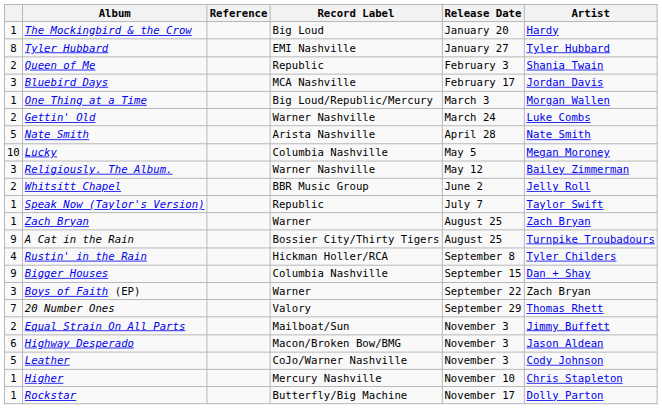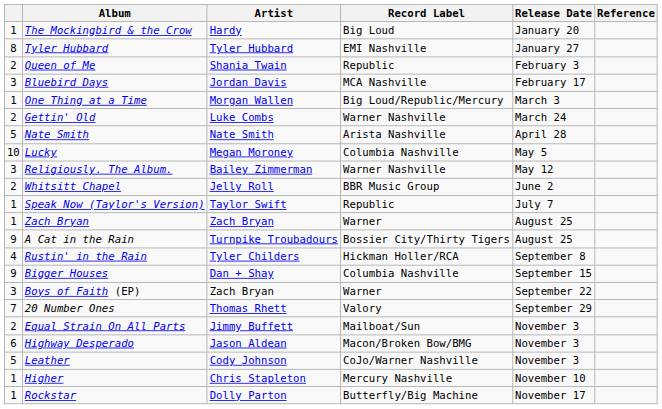columns swapped: (591, 13) <-> (239, 13)
